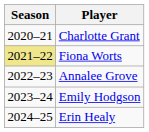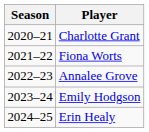(30, 55) khaki background -> (30, 55) no background
